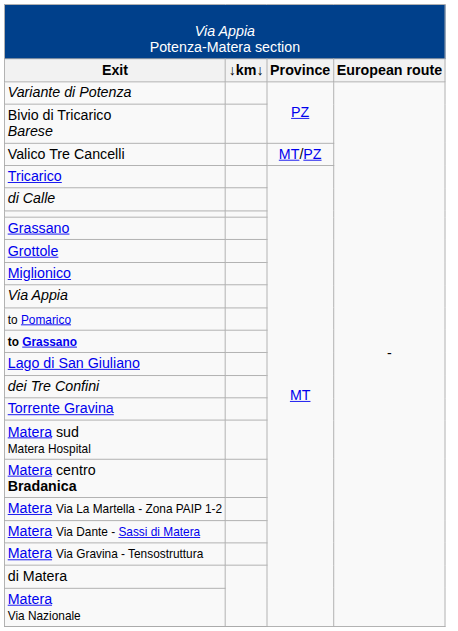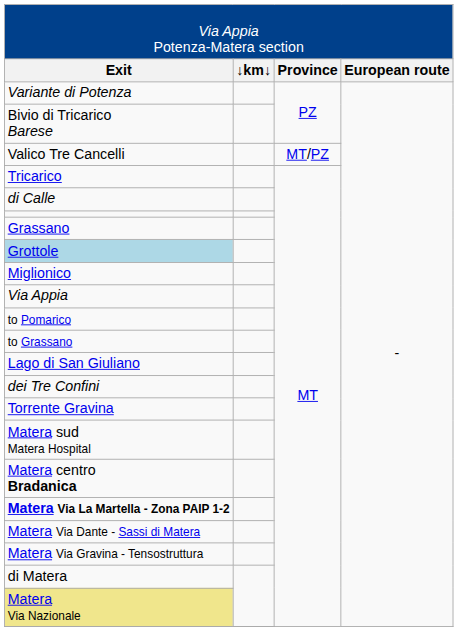(33, 251) no background -> (33, 251) lightblue background
(42, 341) bold -> (40, 342) normal
(115, 508) normal -> (119, 508) bold
(44, 607) no background -> (44, 607) khaki background
